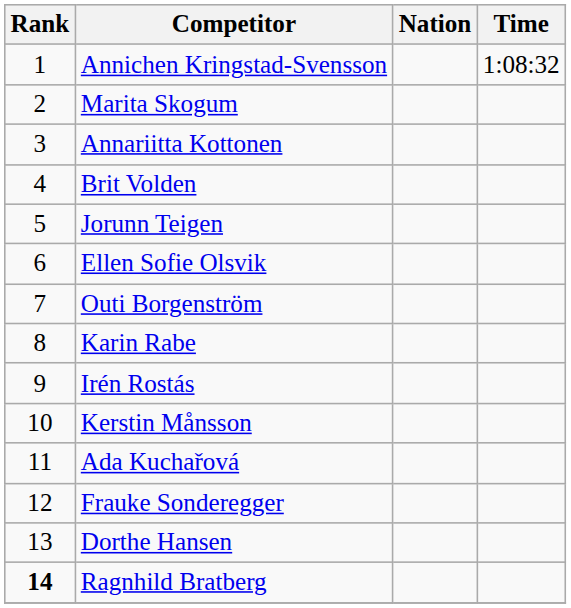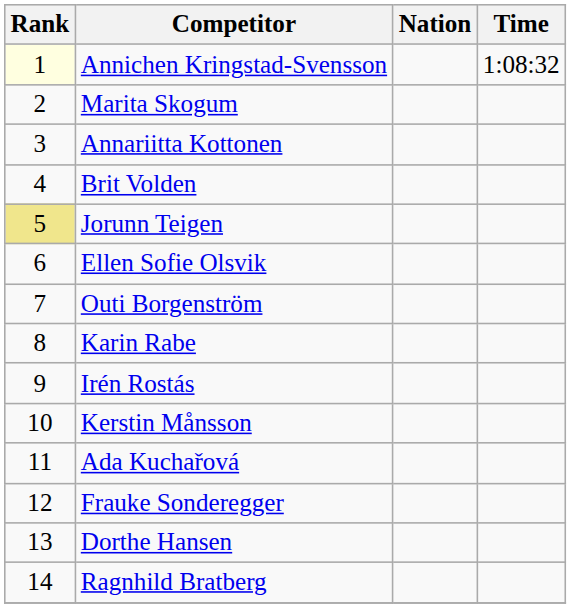(40, 64) no background -> (40, 64) lightyellow background
(40, 223) no background -> (40, 223) khaki background
(40, 582) bold -> (40, 582) normal
